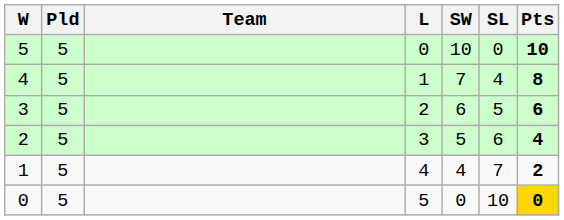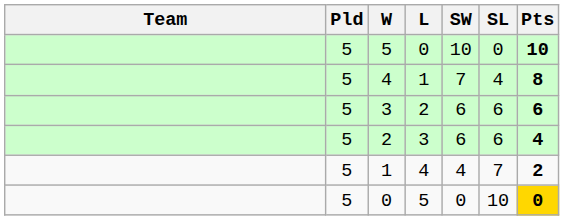columns swapped: (245, 20) <-> (23, 20)
(498, 110) 5 -> (498, 110) 6
(461, 140) 5 -> (461, 140) 6
